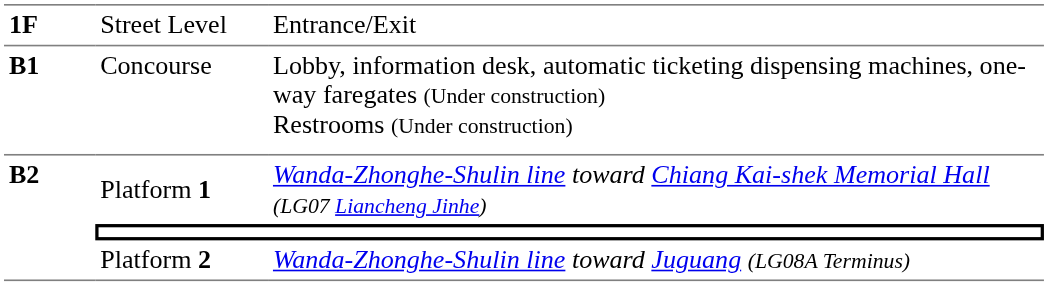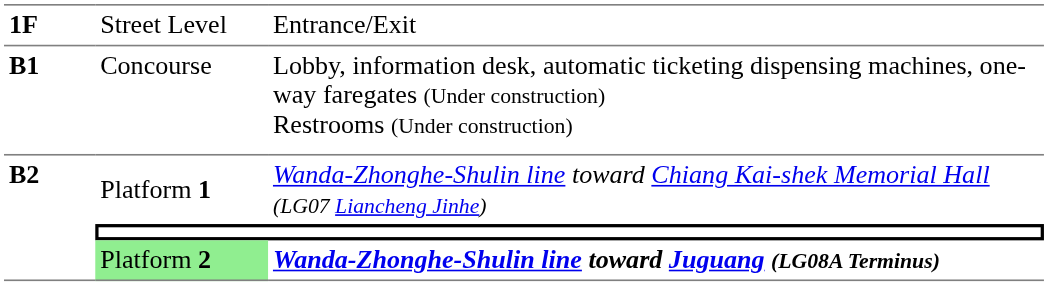(156, 259) no background -> (156, 259) lightgreen background
(592, 259) normal -> (606, 259) bold
